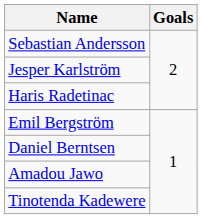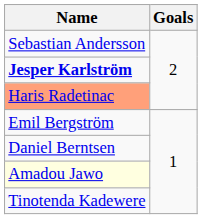(64, 69) normal -> (70, 69) bold
(61, 95) no background -> (61, 95) lightsalmon background
(56, 174) no background -> (56, 174) lightyellow background
